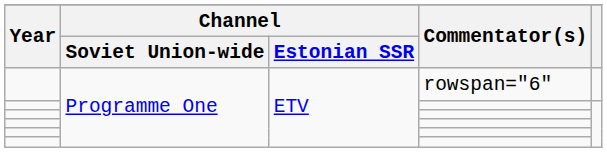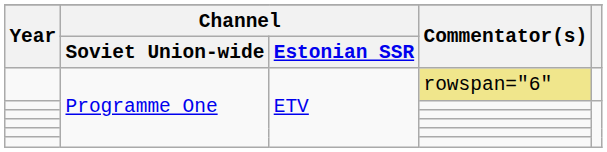(488, 84) no background -> (488, 84) khaki background
